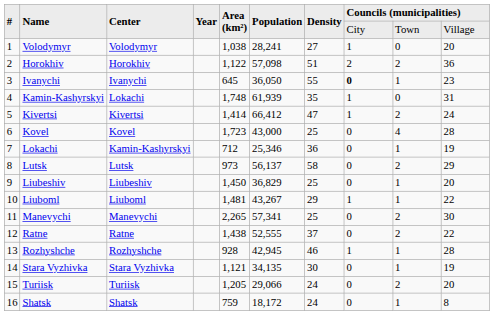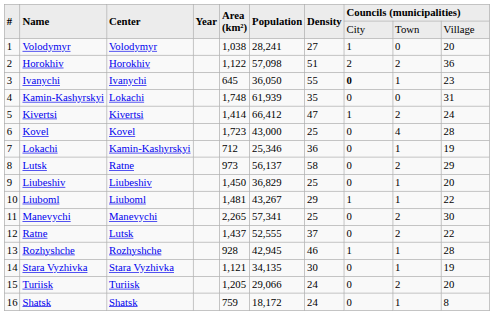(349, 98) 1 -> (349, 98) 0
(121, 166) Lutsk -> (121, 166) Ratne
(121, 234) Ratne -> (121, 234) Lutsk
(234, 234) 1,438 -> (234, 234) 1,437
